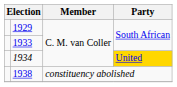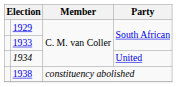(129, 58) gold background -> (129, 58) no background
